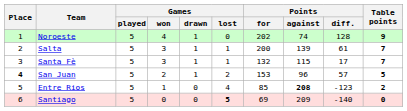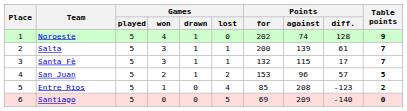(20, 74) bold -> (20, 74) normal
(303, 87) bold -> (303, 87) normal
(228, 100) bold -> (228, 100) normal
